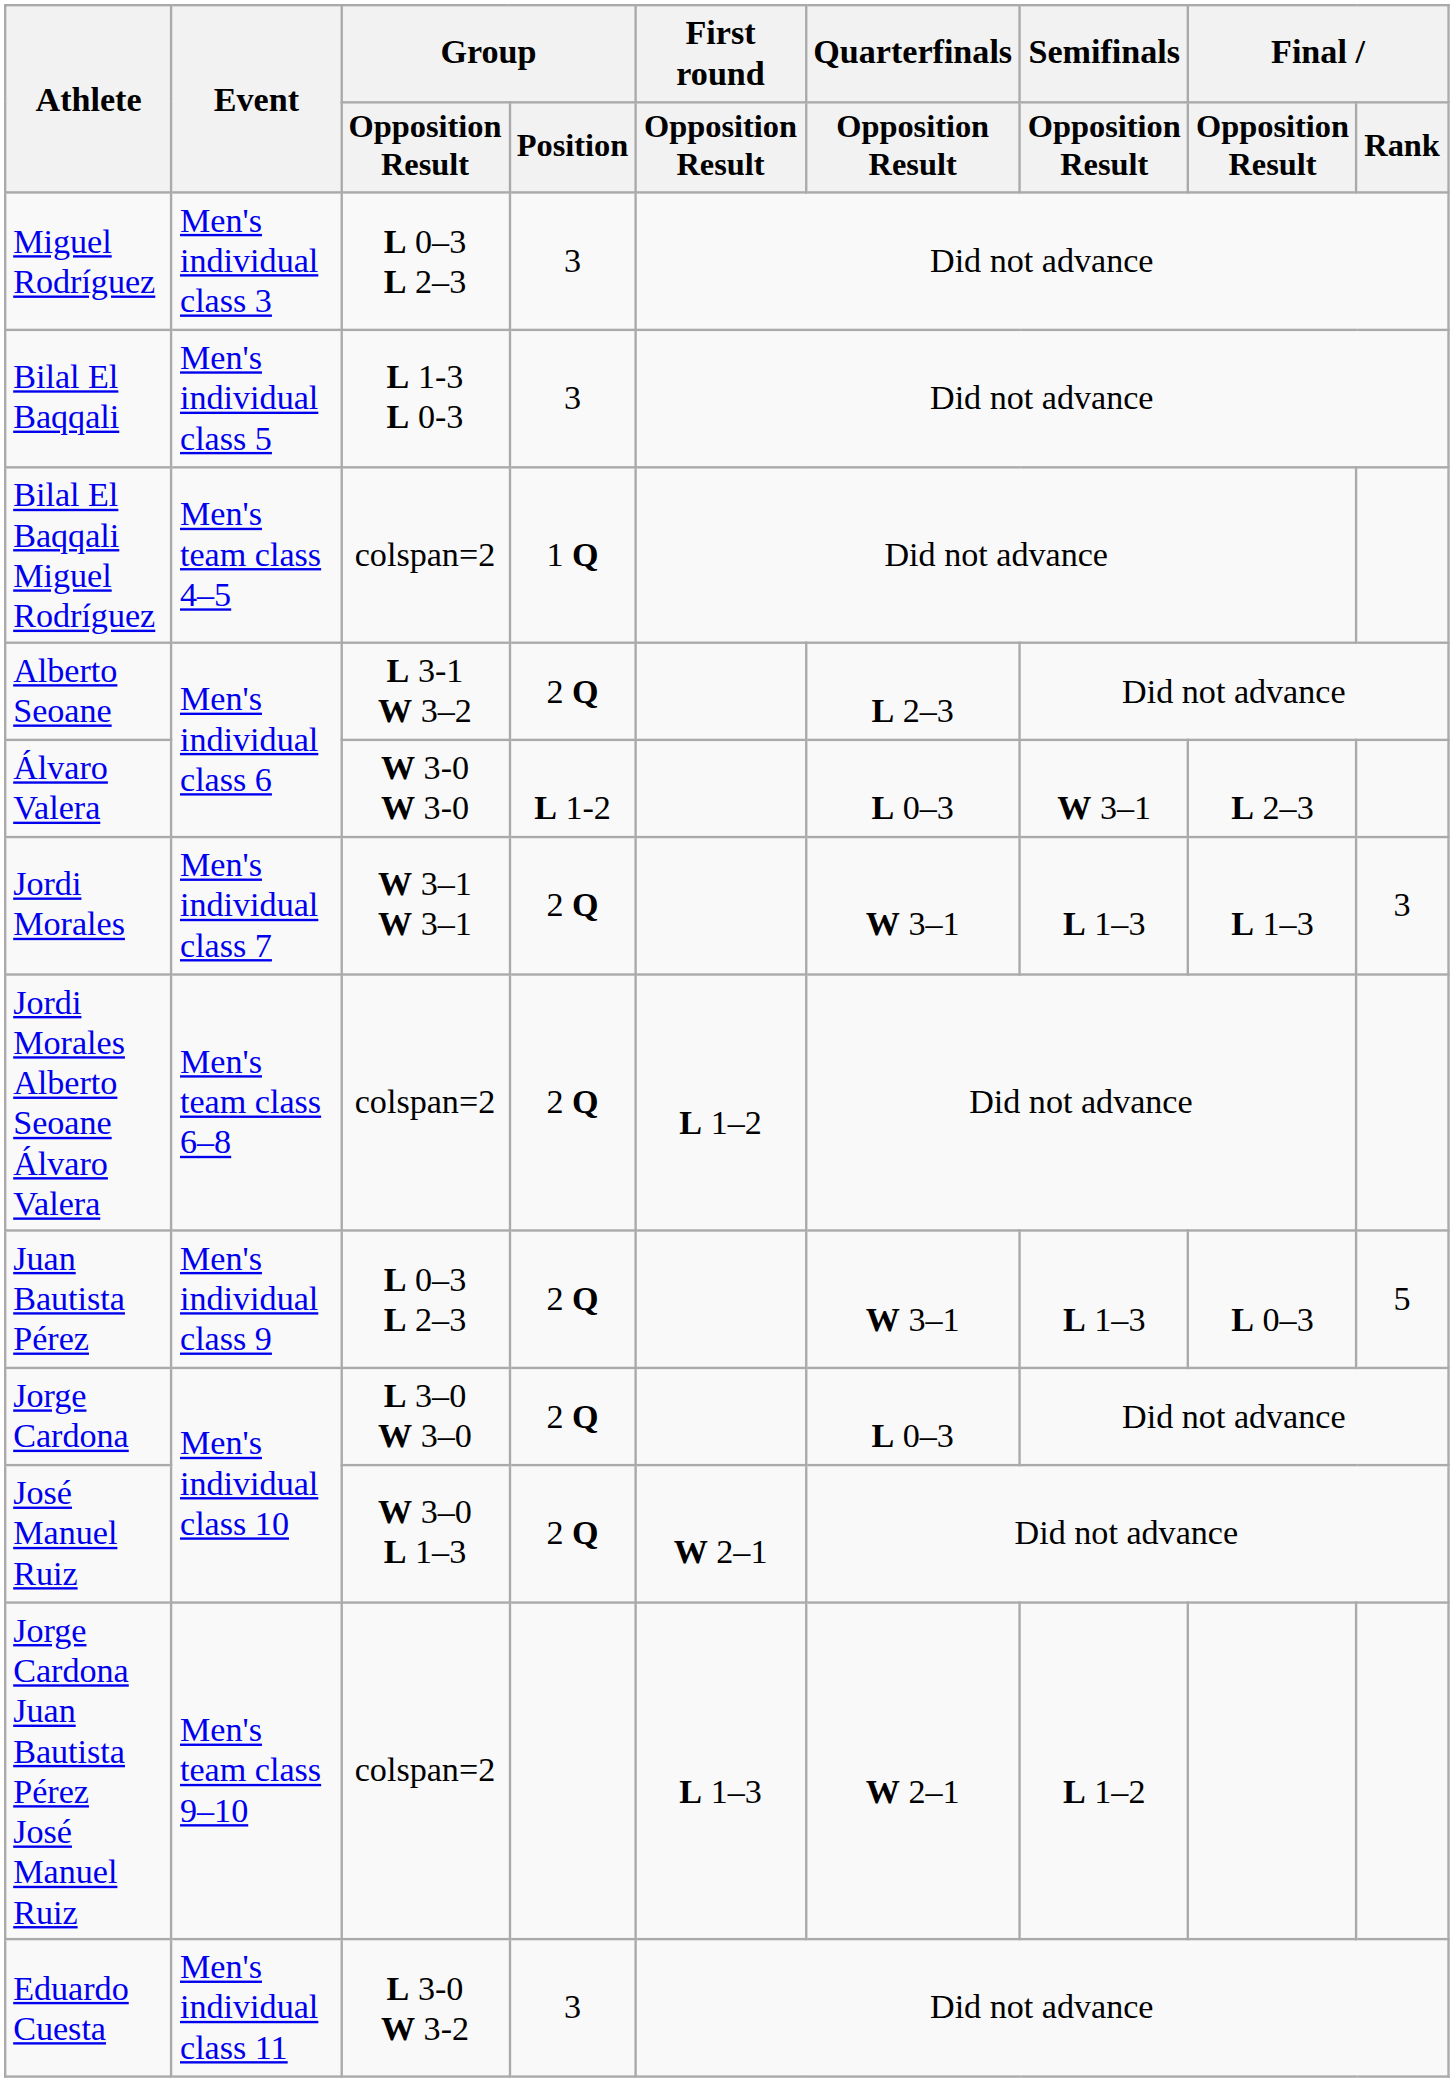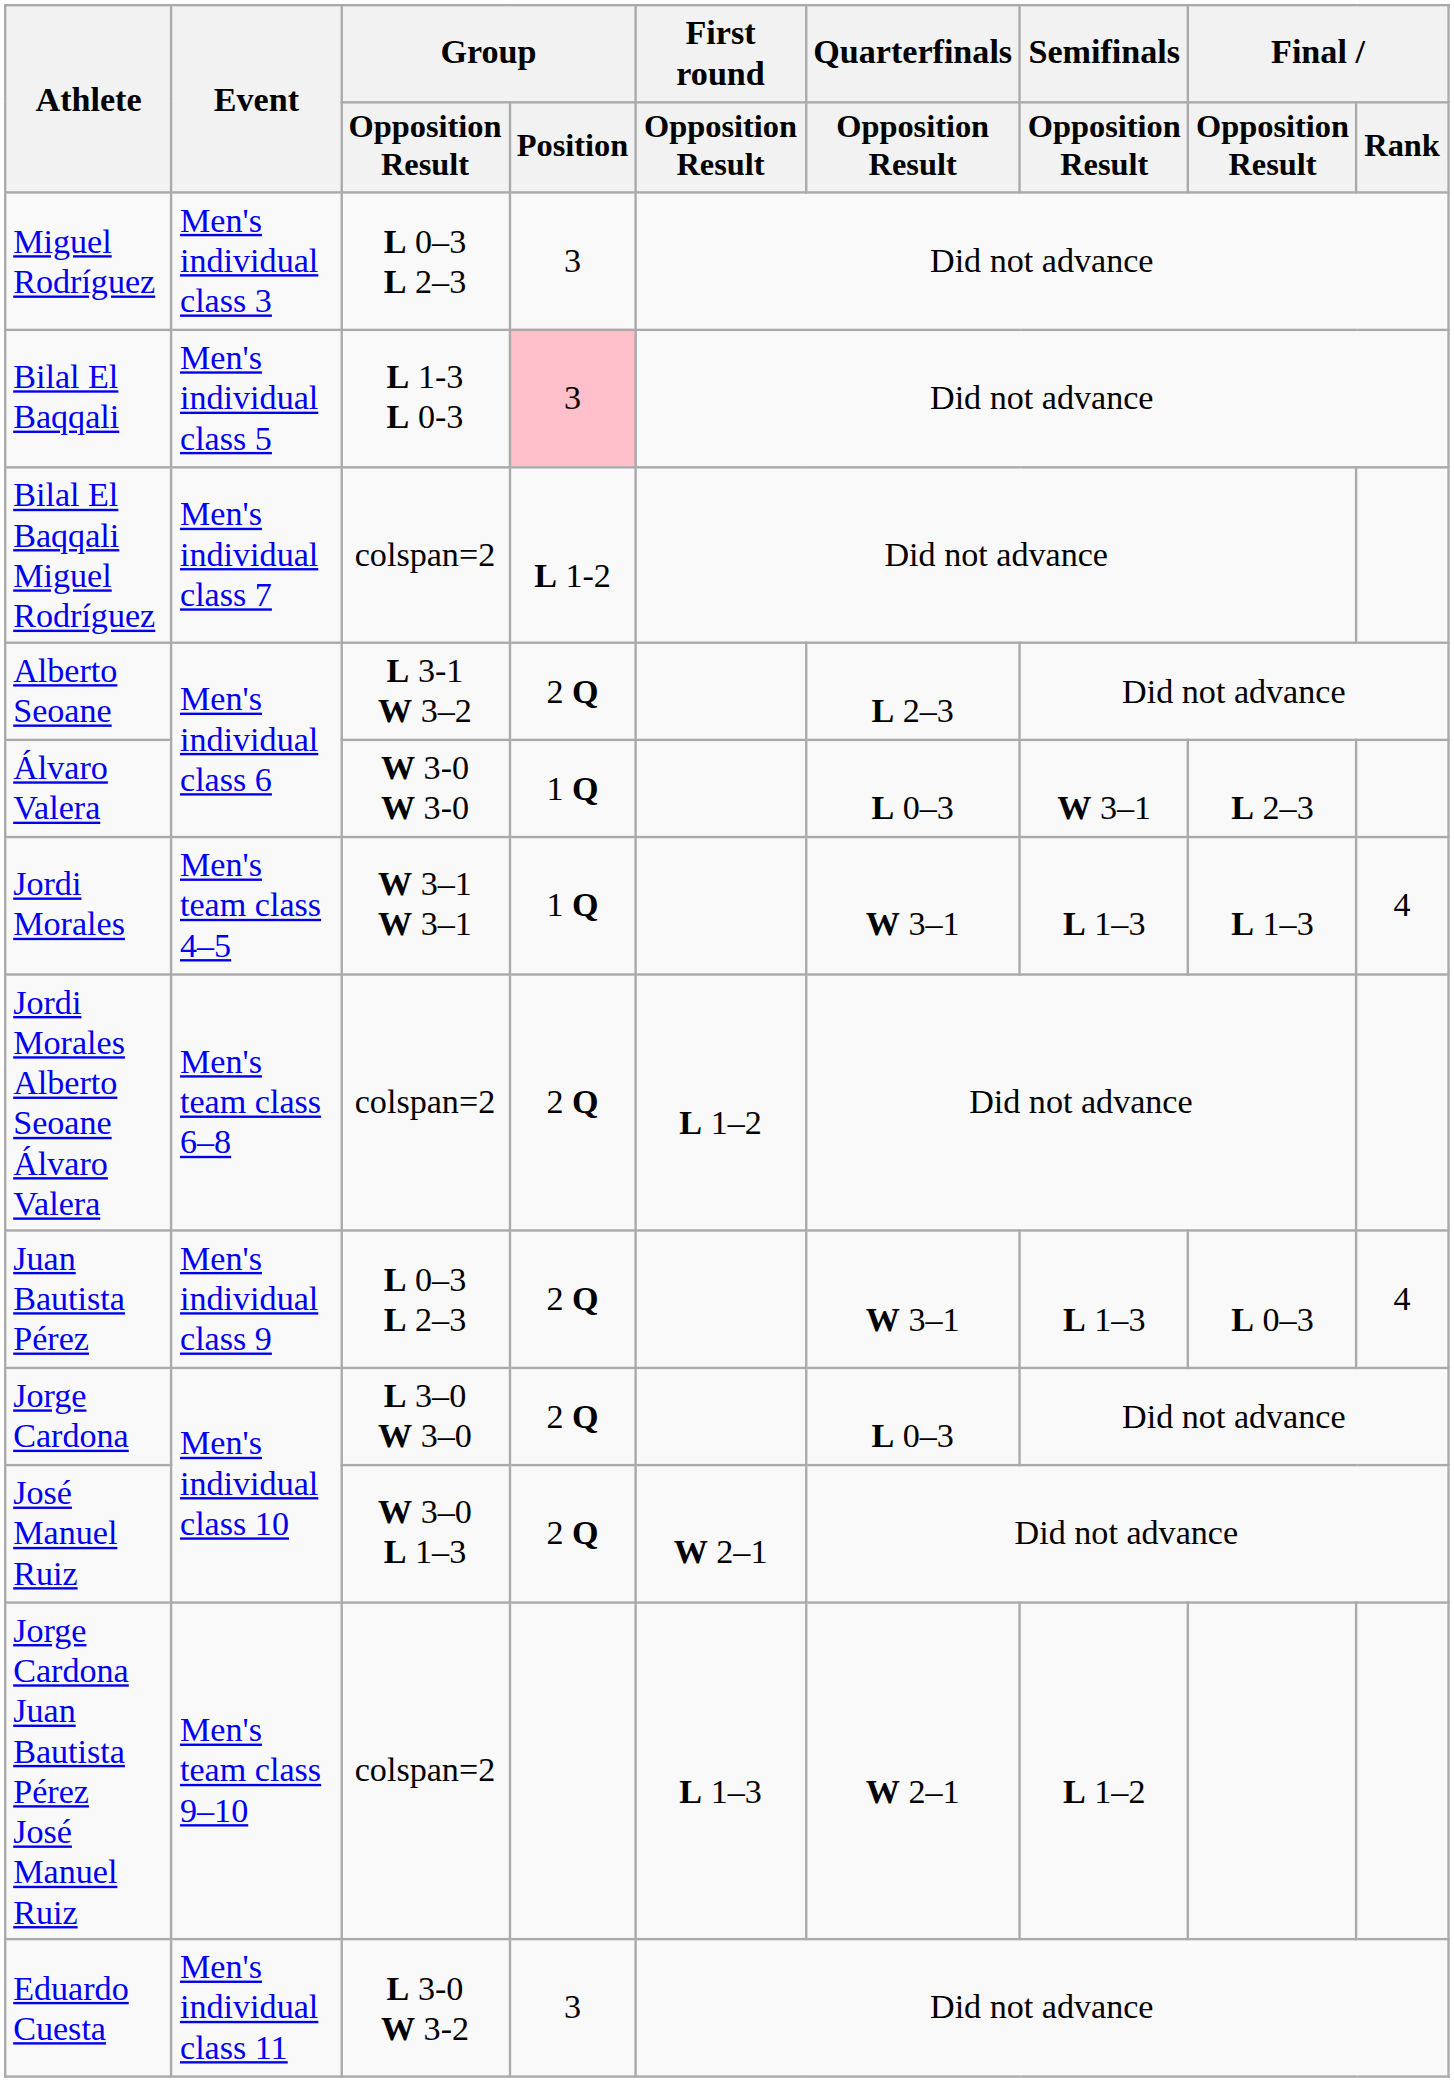(573, 397) no background -> (573, 397) pink background
(251, 554) Men's team class 4–5 -> (249, 554) Men's individual class 7
(573, 554) 1 Q -> (573, 575) L 1-2
(573, 808) L 1-2 -> (573, 788) 1 Q
(249, 905) Men's individual class 7 -> (251, 905) Men's team class 4–5
(573, 905) 2 Q -> (573, 905) 1 Q
(1402, 905) 3 -> (1402, 905) 4
(1402, 1299) 5 -> (1402, 1299) 4
